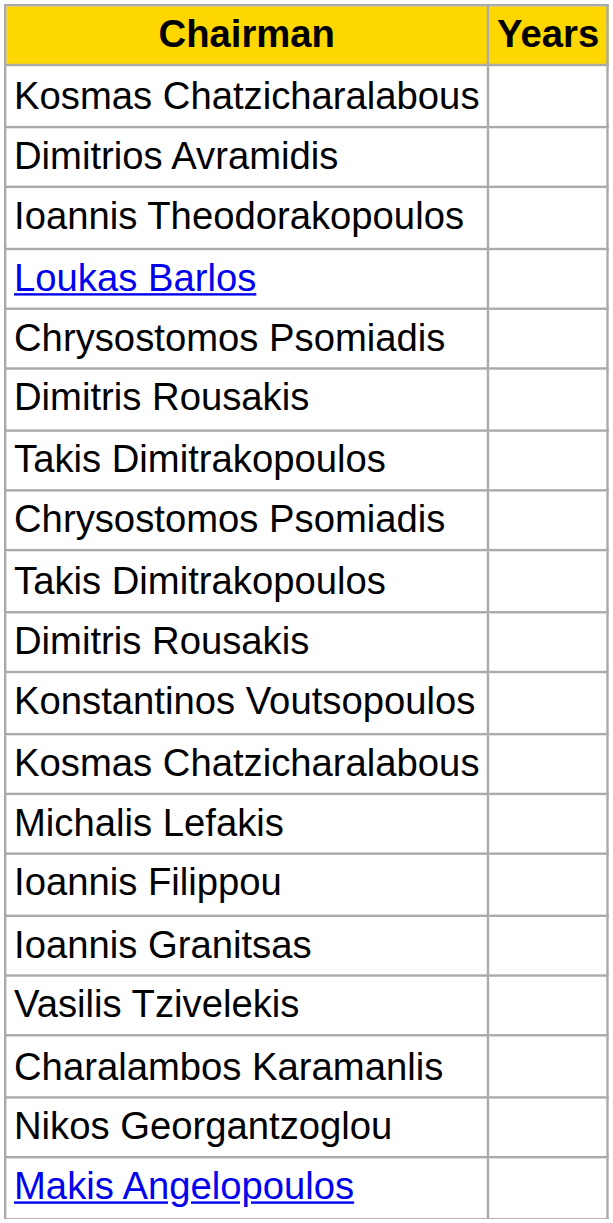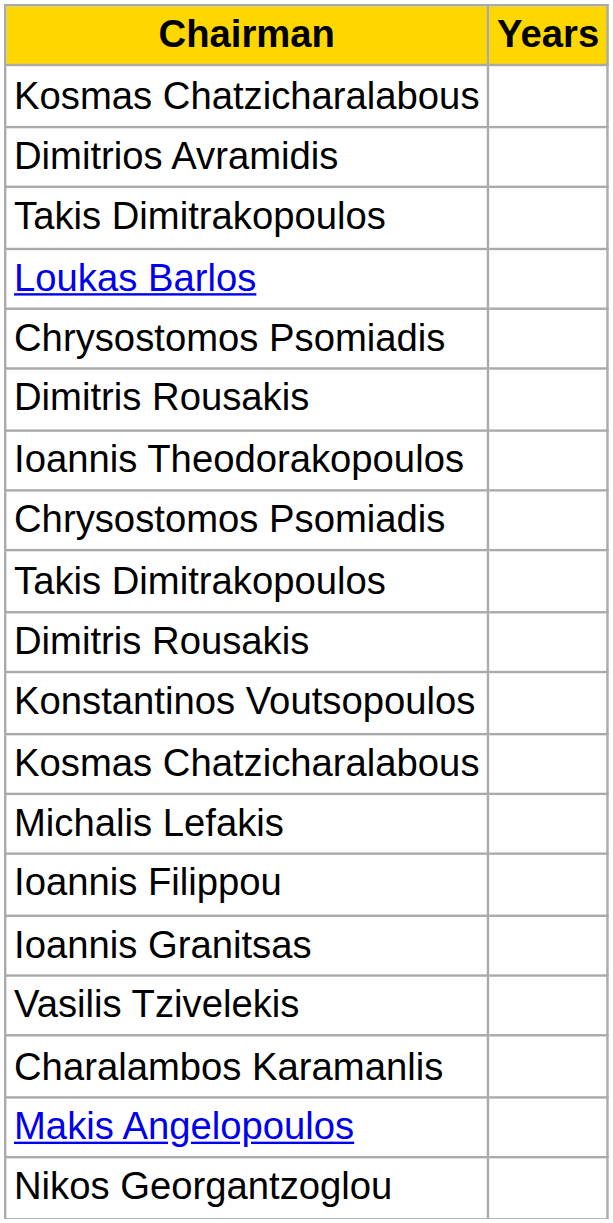(239, 216) Ioannis Theodorakopoulos -> (200, 216) Takis Dimitrakopoulos
(200, 459) Takis Dimitrakopoulos -> (239, 459) Ioannis Theodorakopoulos
(203, 1126) Nikos Georgantzoglou -> (184, 1126) Makis Angelopoulos
(184, 1187) Makis Angelopoulos -> (203, 1187) Nikos Georgantzoglou
